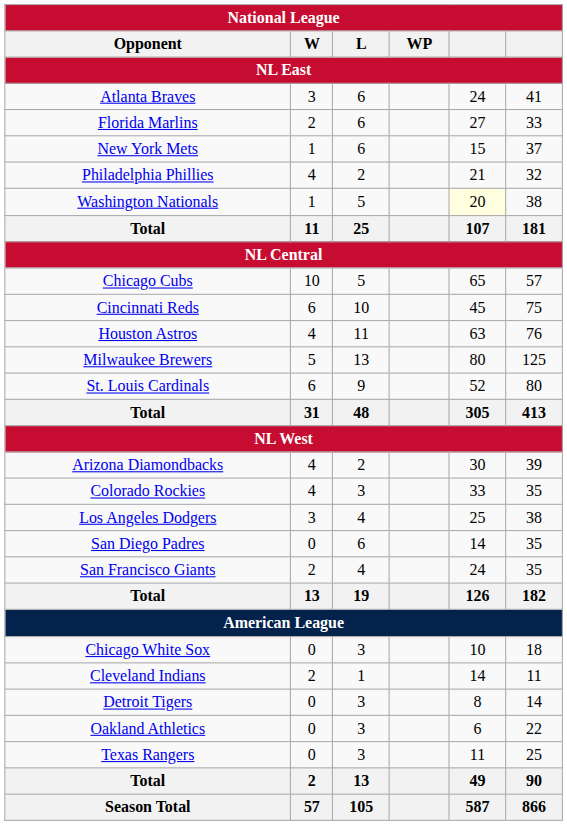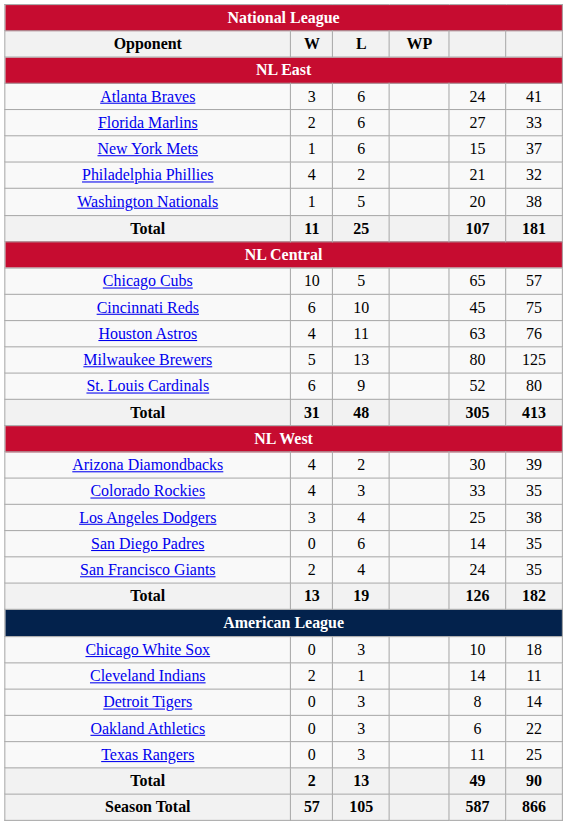(478, 201) lightyellow background -> (478, 201) no background
